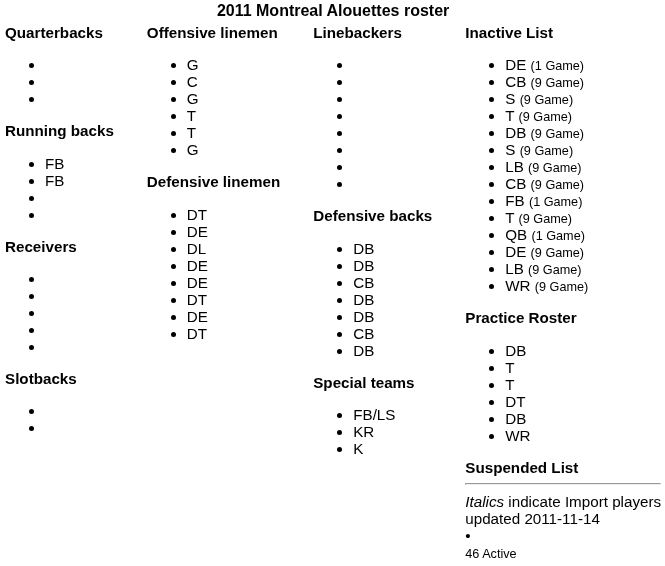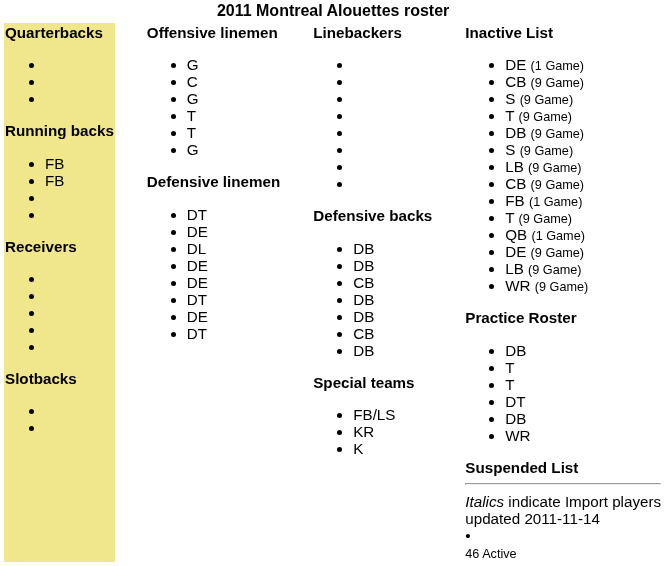(59, 230) no background -> (59, 230) khaki background
